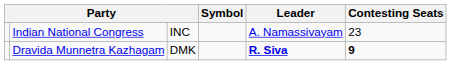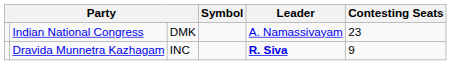(180, 32) INC -> (183, 32) DMK
(183, 50) DMK -> (180, 50) INC
(351, 50) bold -> (351, 50) normal
